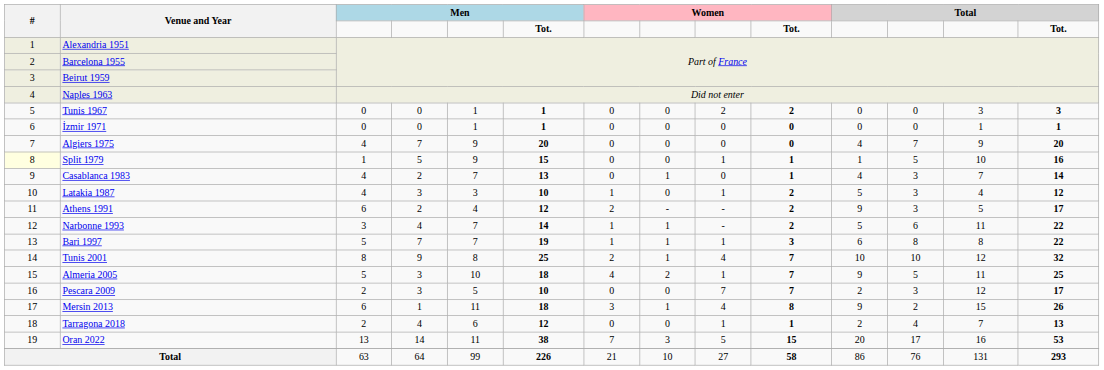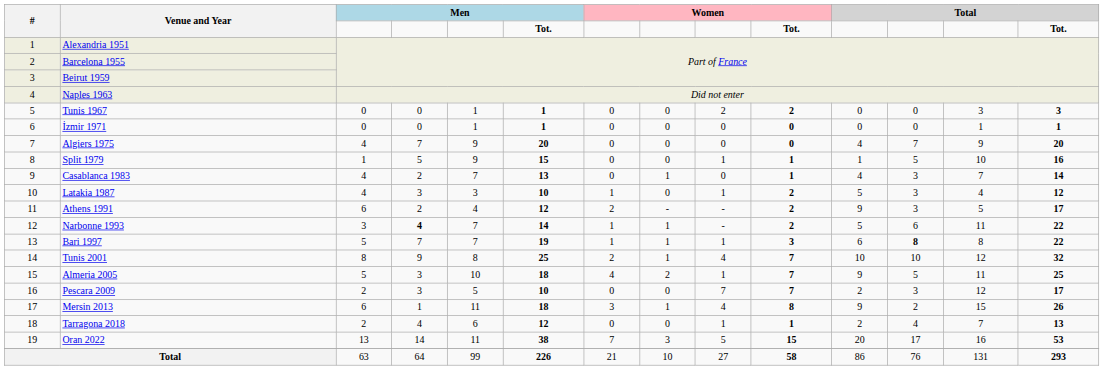(32, 160) lightyellow background -> (32, 160) no background
(420, 226) normal -> (420, 226) bold
(915, 242) normal -> (915, 242) bold
